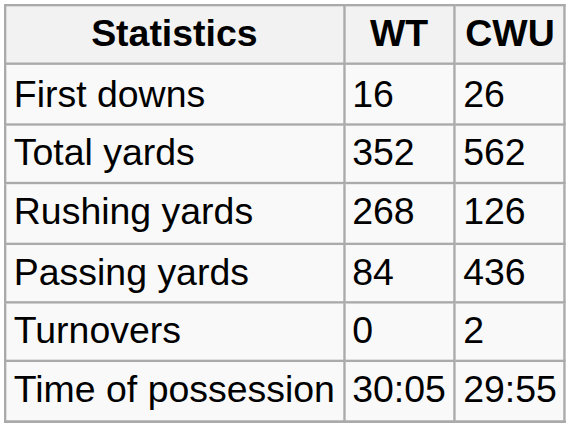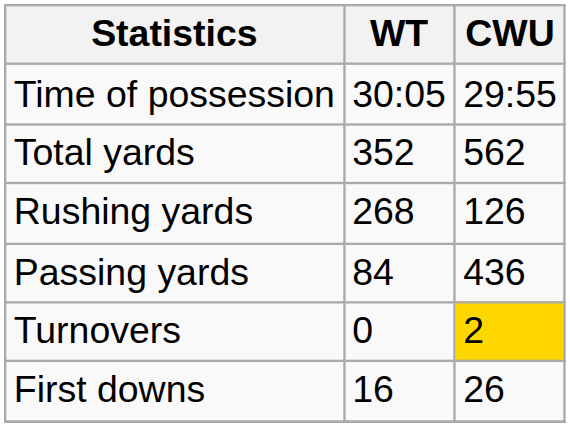rows swapped: (110, 93) <-> (174, 390)
(474, 331) no background -> (474, 331) gold background
